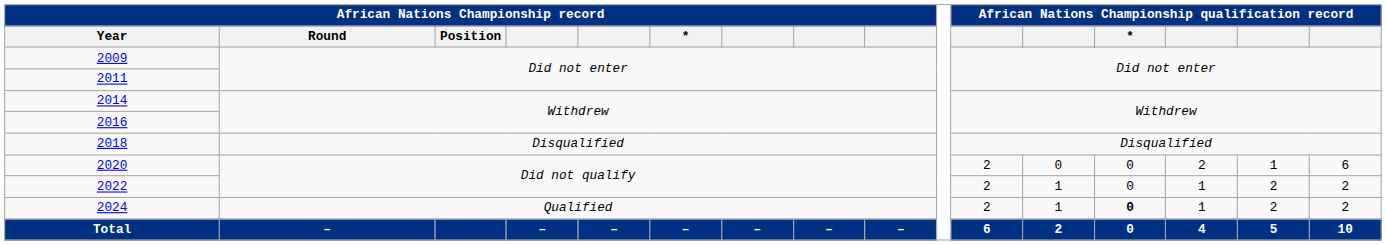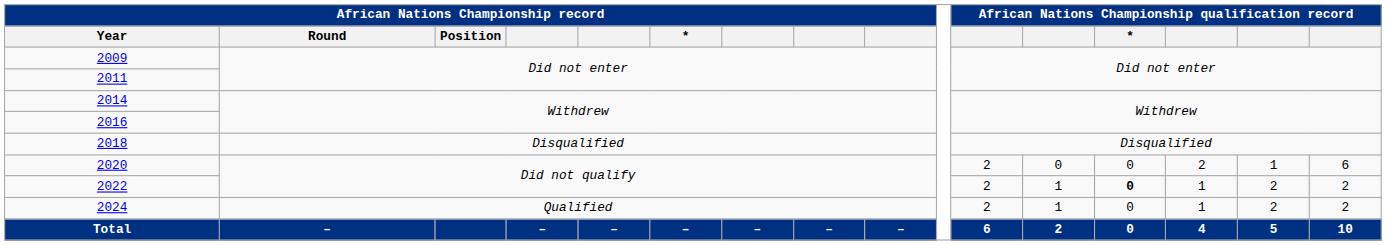(1130, 186) normal -> (1130, 186) bold
(1130, 208) bold -> (1130, 208) normal
